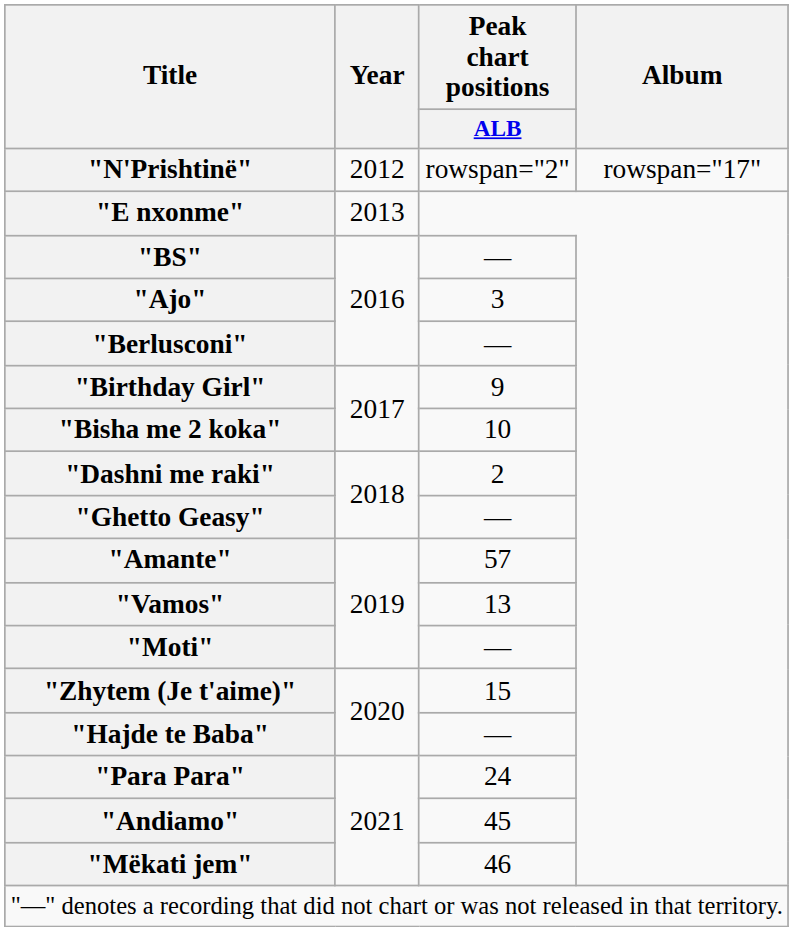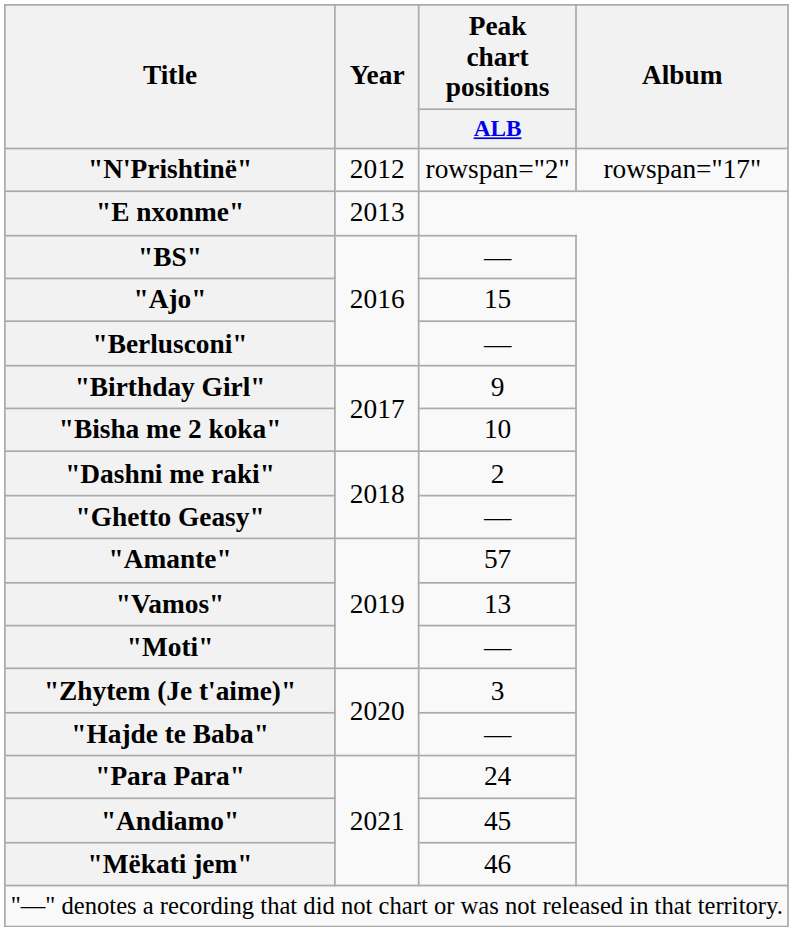(498, 299) 3 -> (498, 299) 15
(498, 690) 15 -> (498, 690) 3
